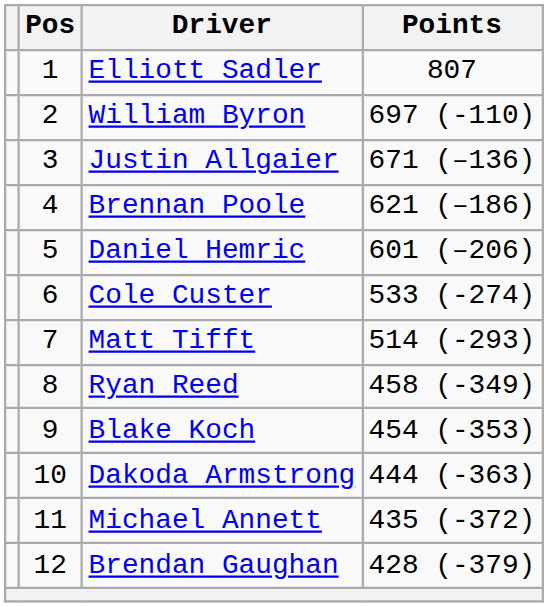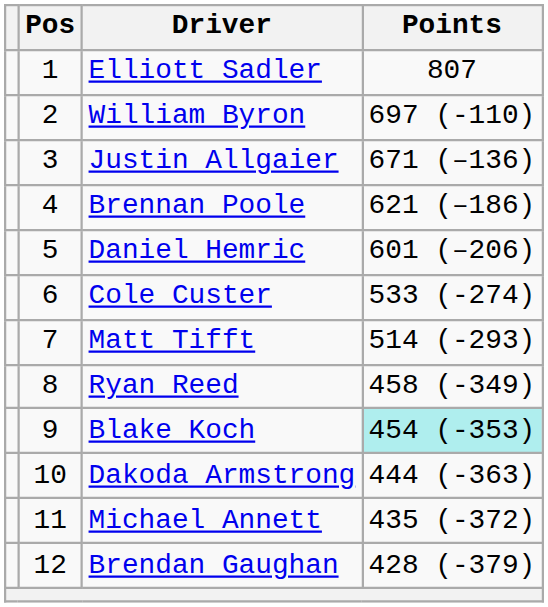(452, 432) no background -> (452, 432) paleturquoise background
